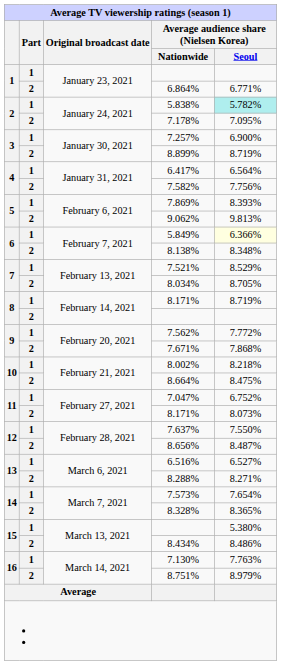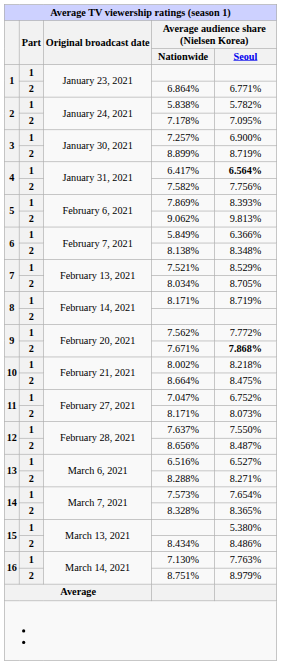(245, 105) paleturquoise background -> (245, 105) no background
(245, 170) normal -> (245, 170) bold
(245, 235) lightyellow background -> (245, 235) no background
(245, 348) normal -> (245, 348) bold
